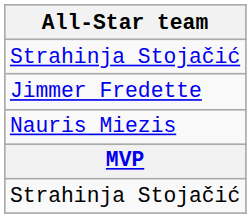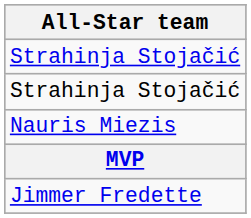(106, 92) Jimmer Fredette -> (125, 92) Strahinja Stojačić
(125, 196) Strahinja Stojačić -> (106, 196) Jimmer Fredette
